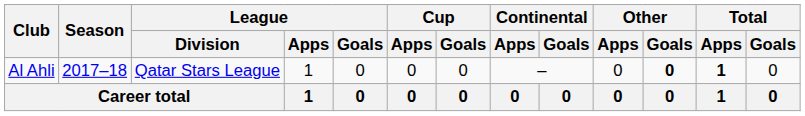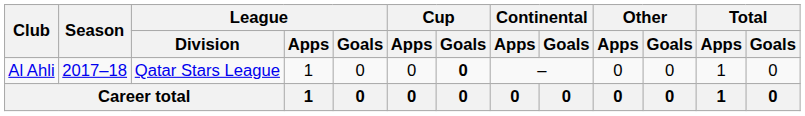(463, 70) normal -> (463, 70) bold
(670, 70) bold -> (670, 70) normal
(721, 70) bold -> (721, 70) normal
